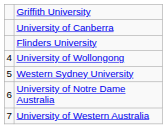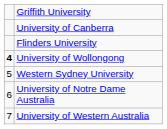(9, 58) normal -> (9, 58) bold
